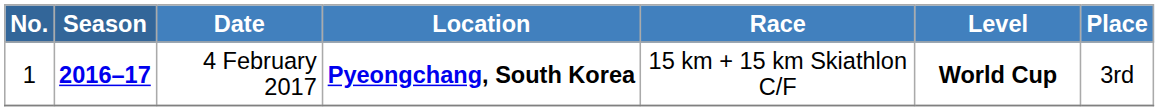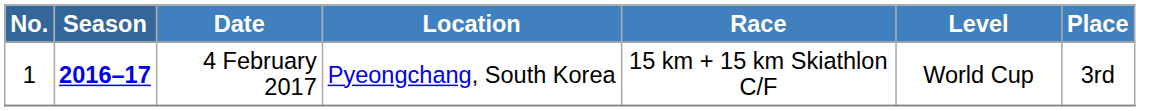(481, 74) bold -> (472, 74) normal
(998, 74) bold -> (979, 74) normal
